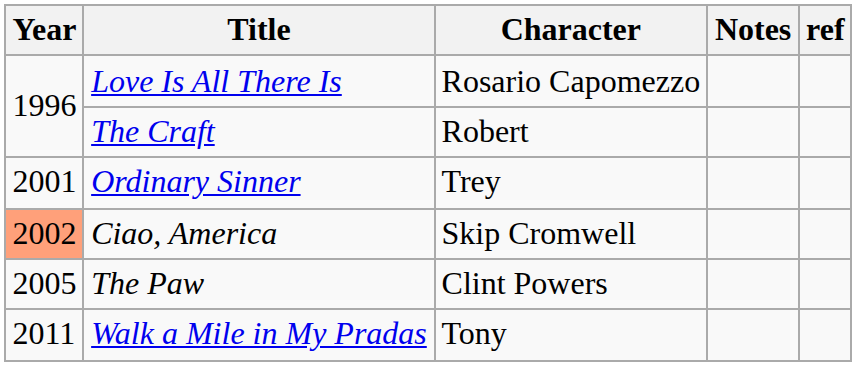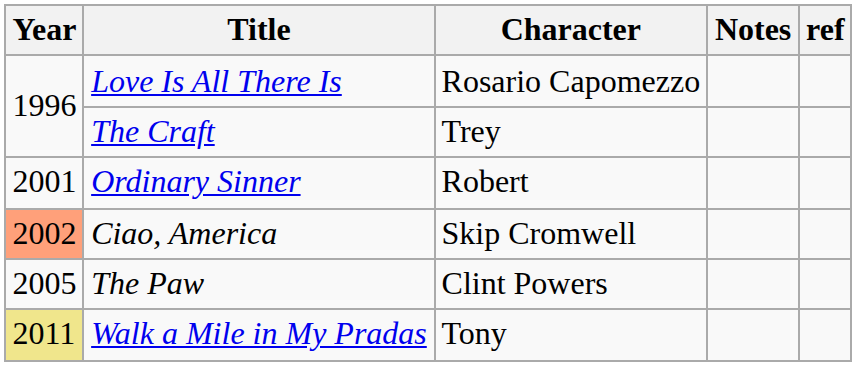(485, 131) Robert -> (471, 131) Trey
(471, 182) Trey -> (485, 182) Robert
(44, 334) no background -> (44, 334) khaki background
